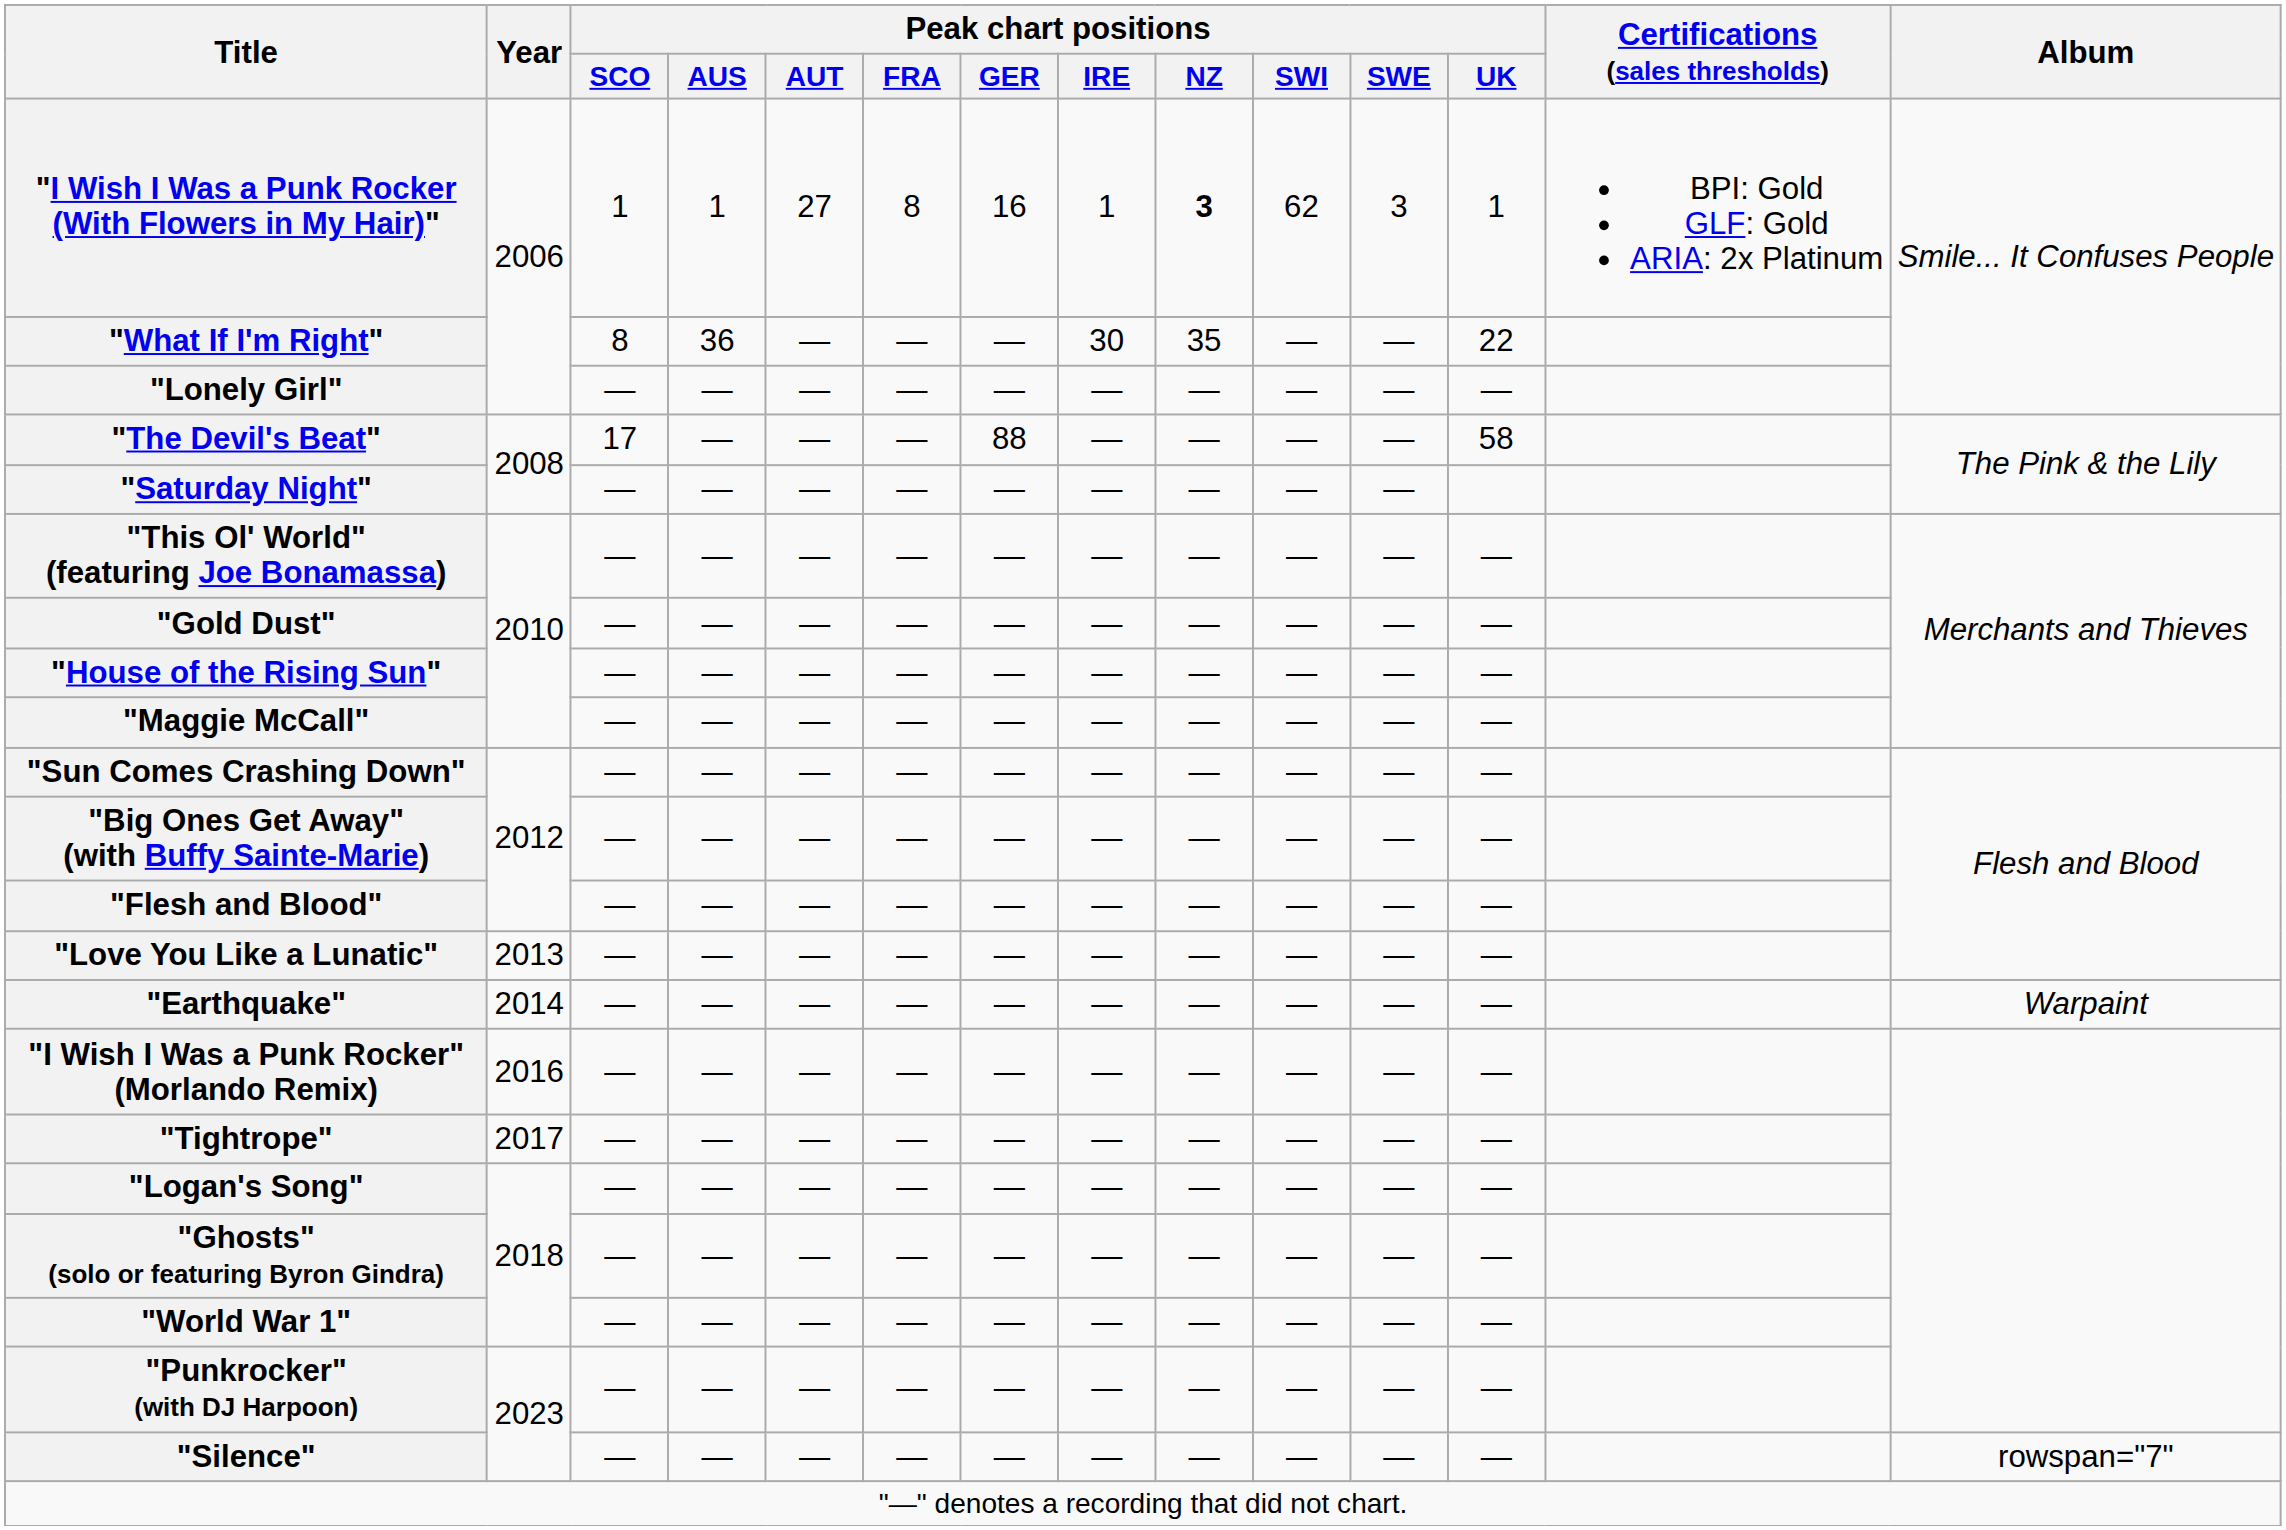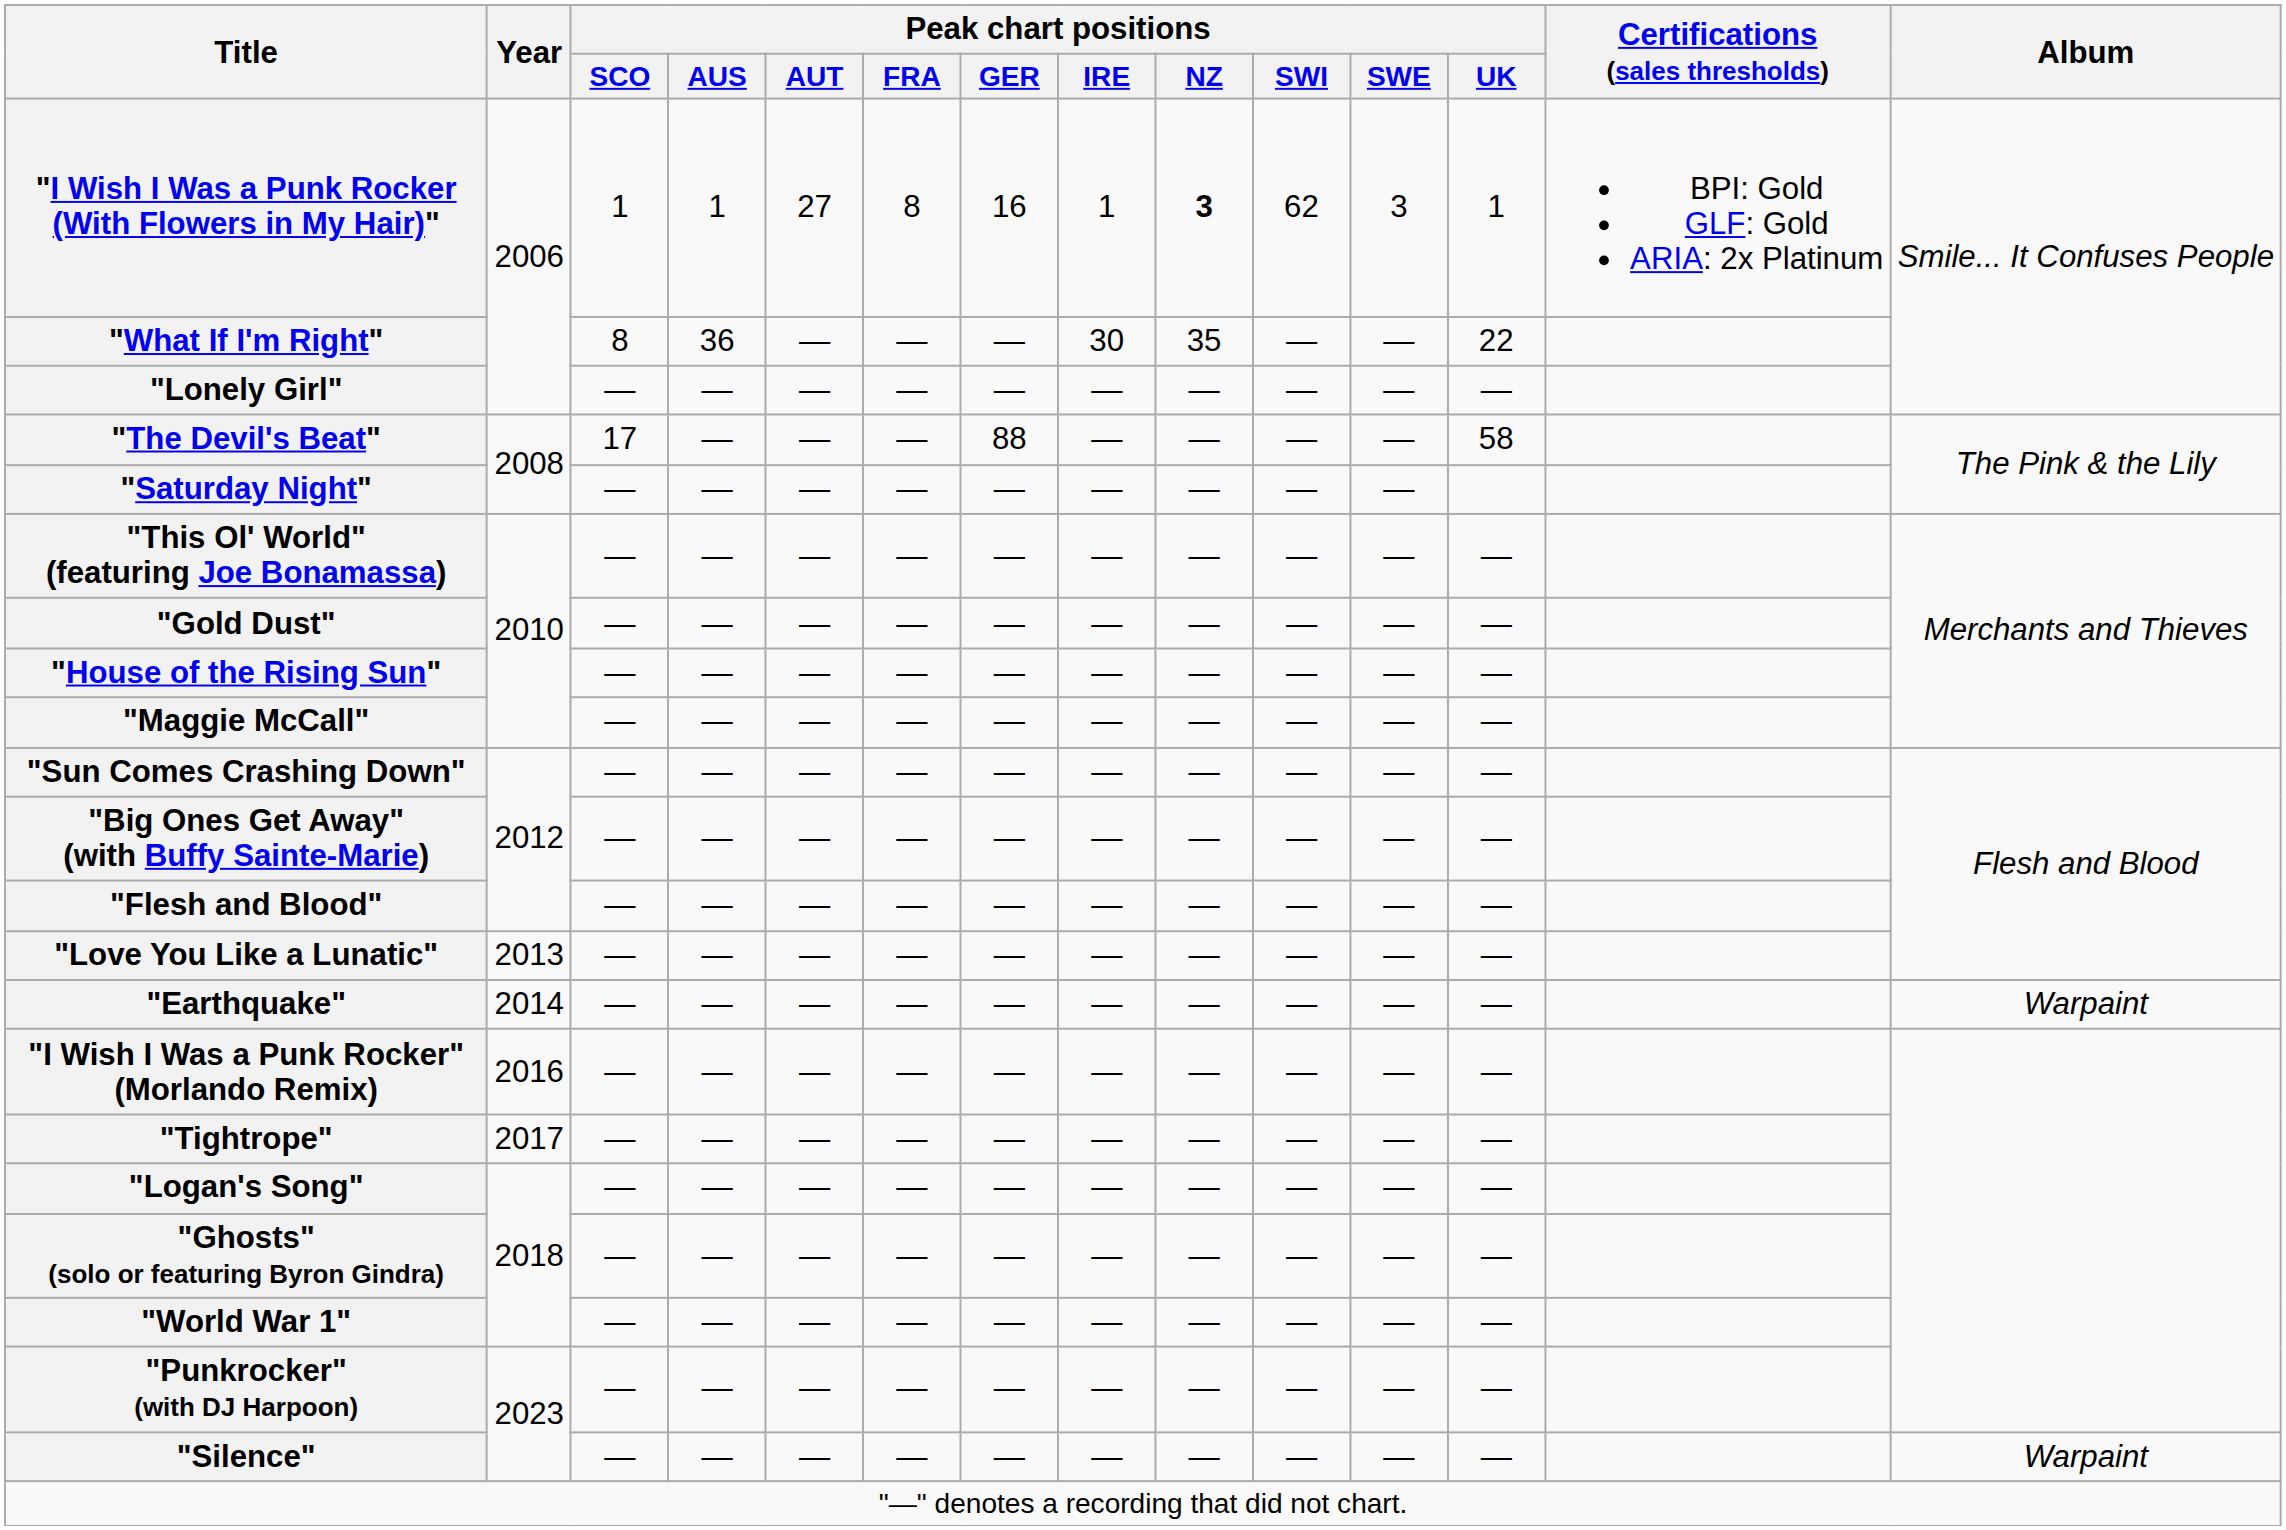(2086, 1455) rowspan="7" -> (2086, 1455) Warpaint
